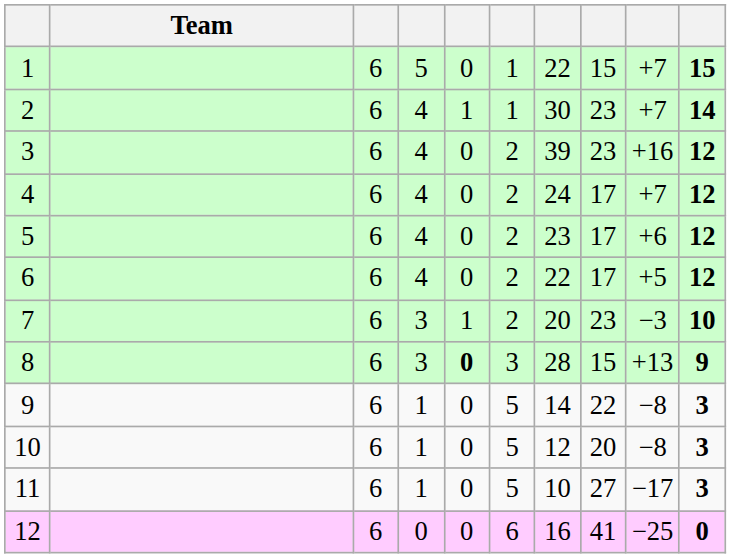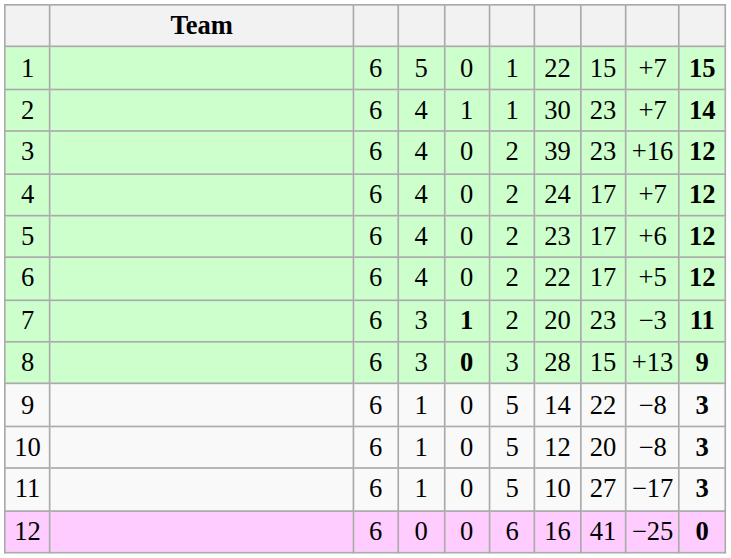(467, 320) normal -> (467, 320) bold
(702, 320) 10 -> (702, 320) 11
